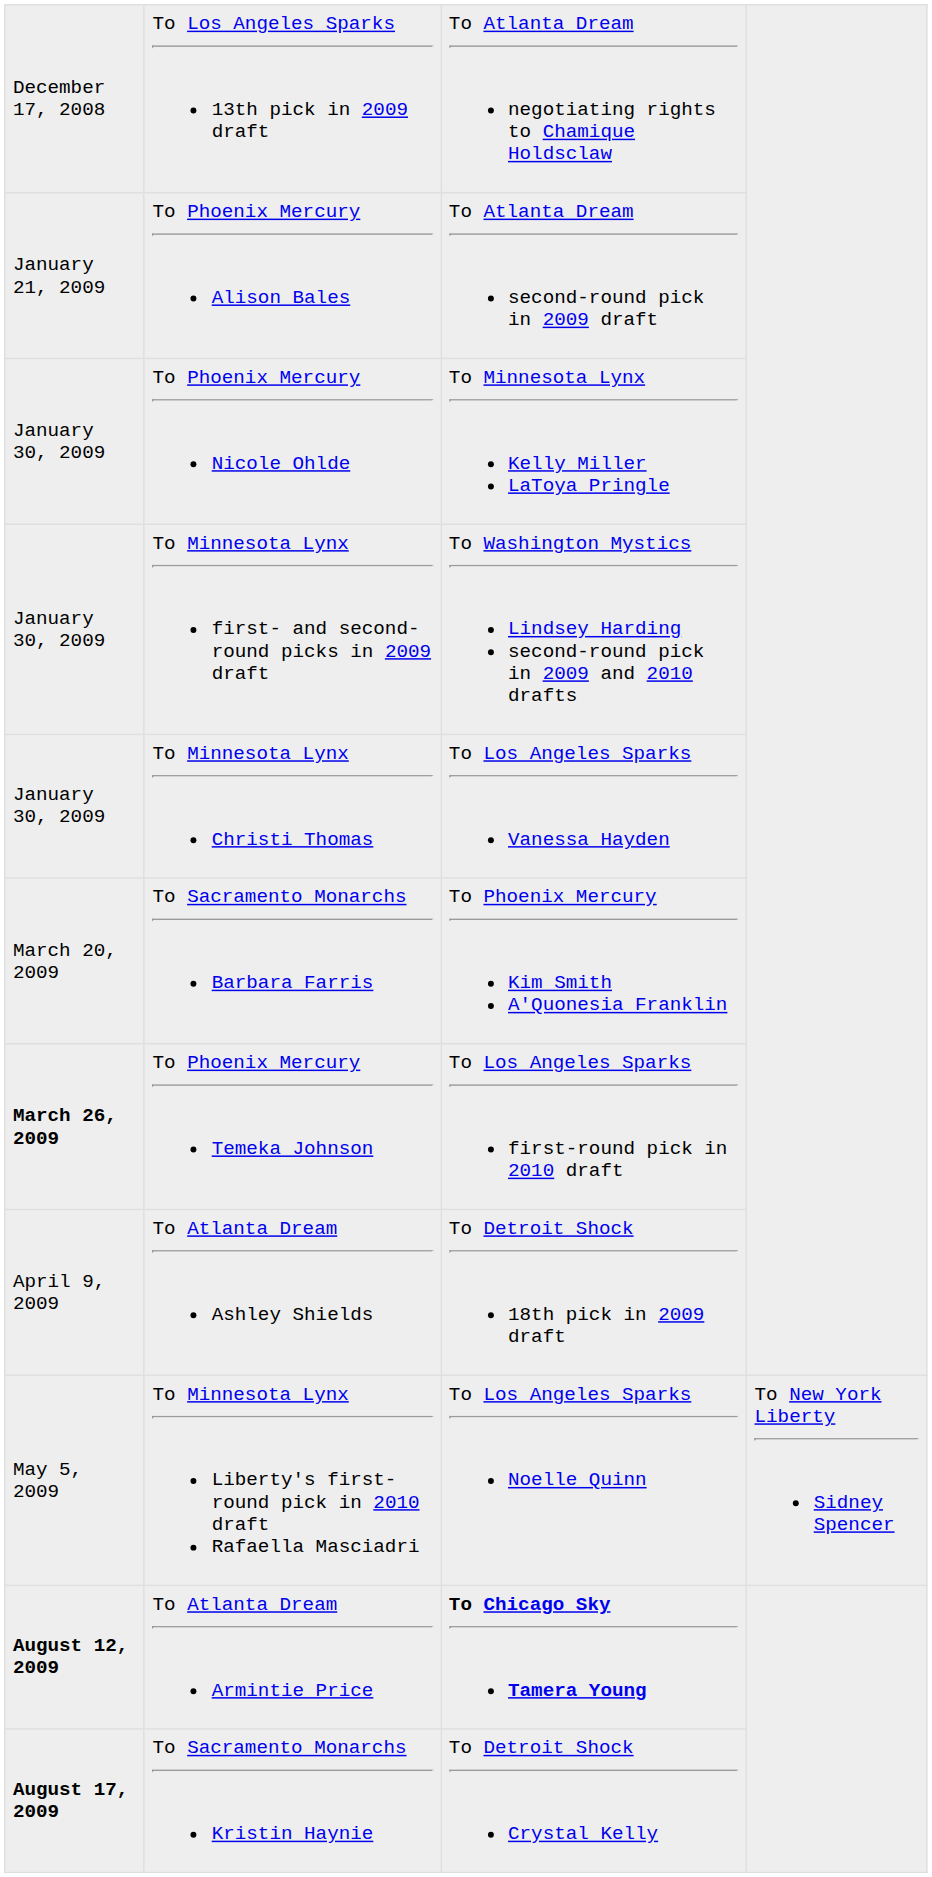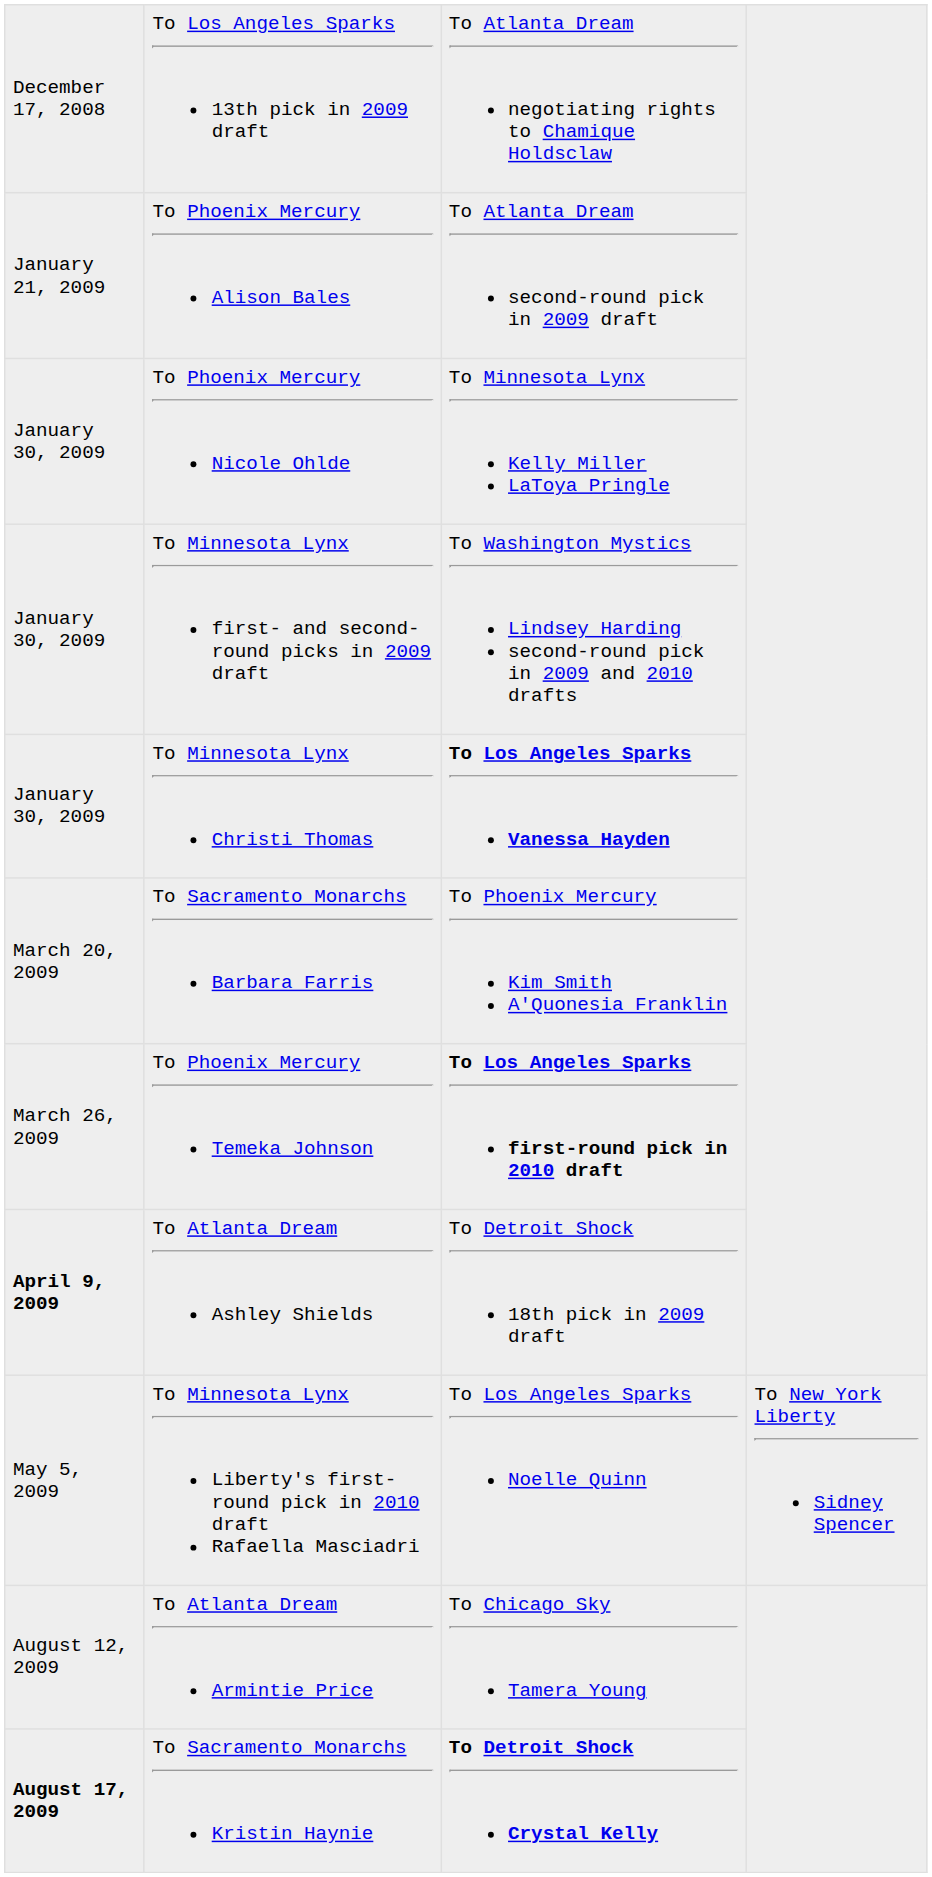(594, 797) normal -> (594, 797) bold
(65, 1127) bold -> (65, 1127) normal
(594, 1117) normal -> (594, 1117) bold
(59, 1292) normal -> (59, 1292) bold
(71, 1657) bold -> (71, 1657) normal
(594, 1648) bold -> (594, 1648) normal
(594, 1791) normal -> (594, 1791) bold
